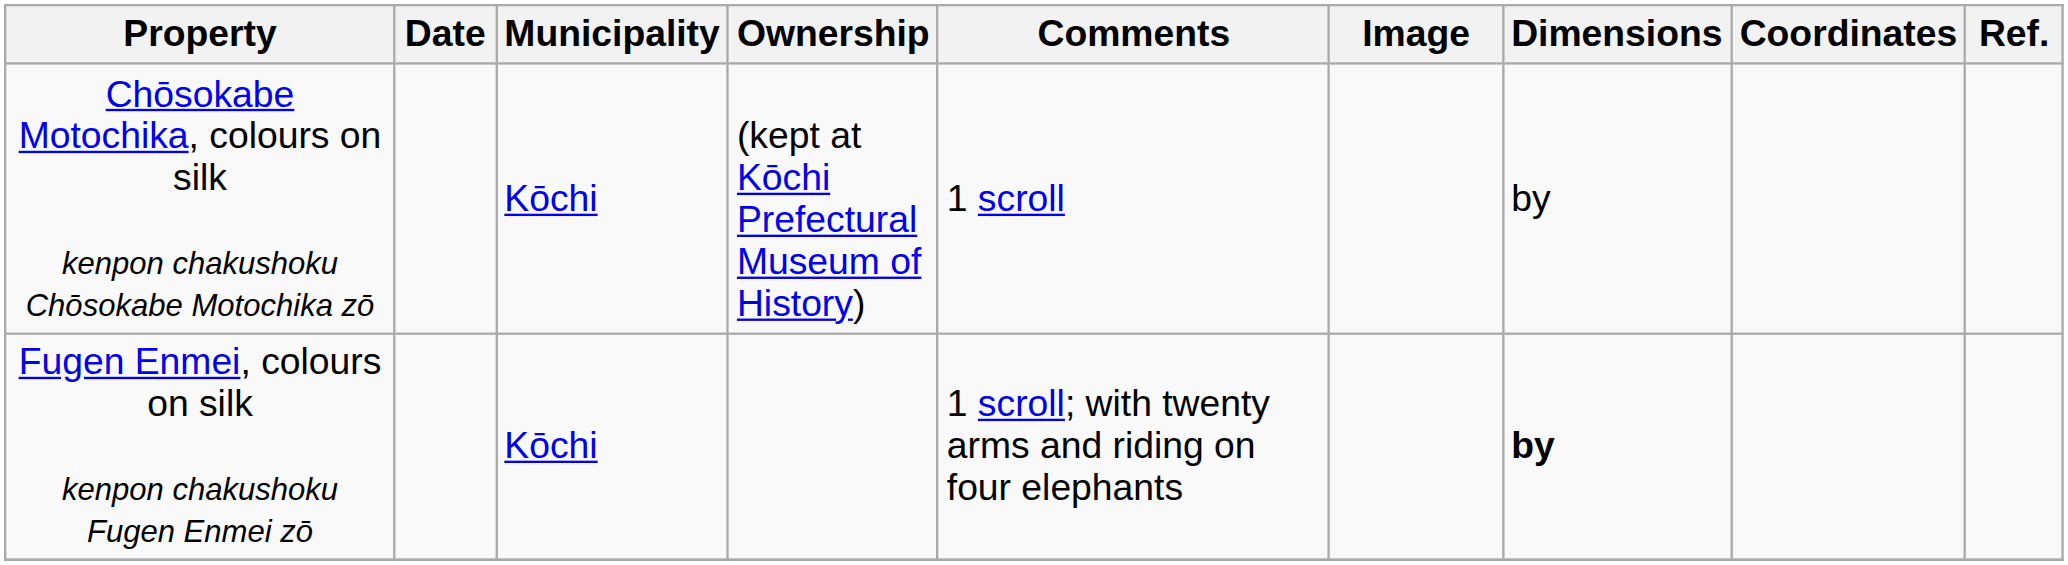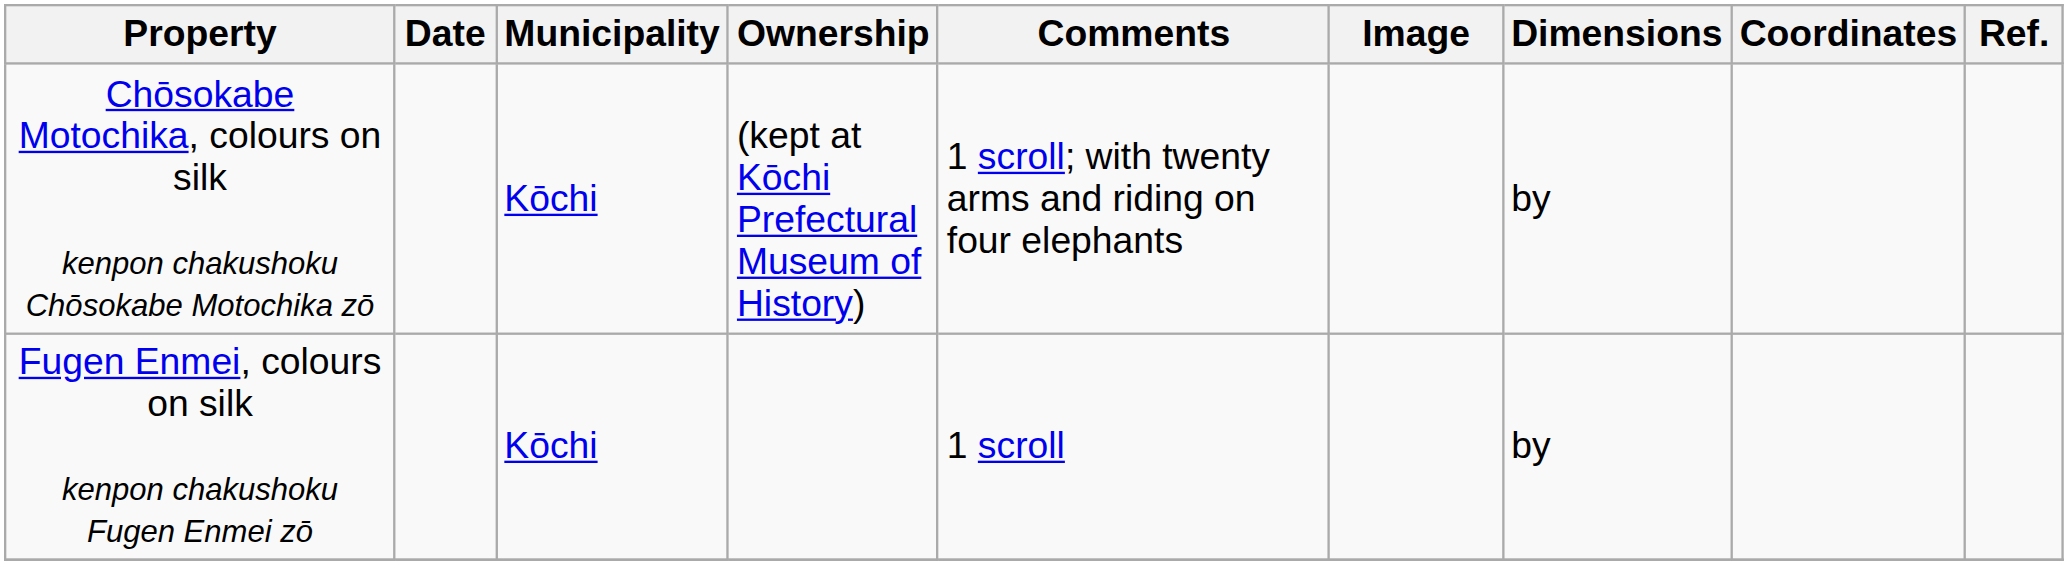(1006, 198) 1 scroll -> (1108, 198) 1 scroll; with twenty arms and riding on four elephants
(1108, 445) 1 scroll; with twenty arms and riding on four elephants -> (1006, 445) 1 scroll
(1533, 445) bold -> (1531, 445) normal
